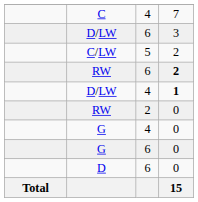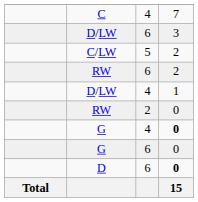(176, 71) bold -> (176, 71) normal
(176, 91) bold -> (176, 91) normal
(176, 129) normal -> (176, 129) bold
(176, 168) normal -> (176, 168) bold
